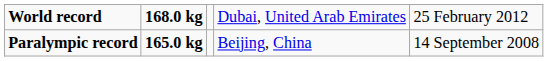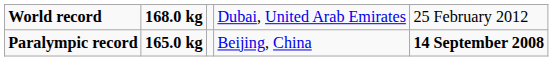(476, 42) normal -> (479, 42) bold
